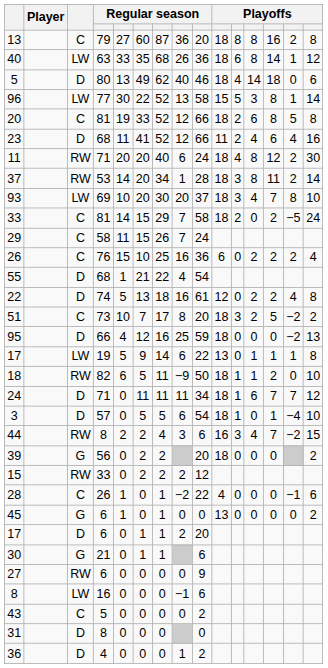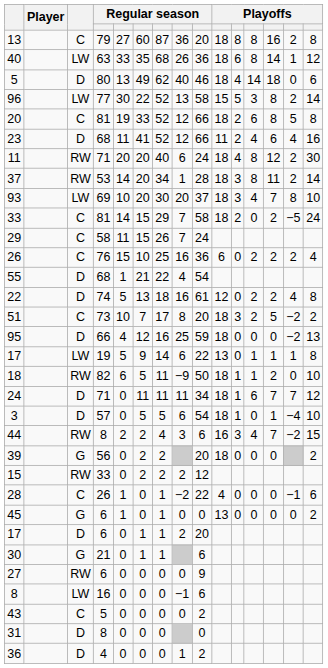(293, 99) 1 -> (293, 99) 2
